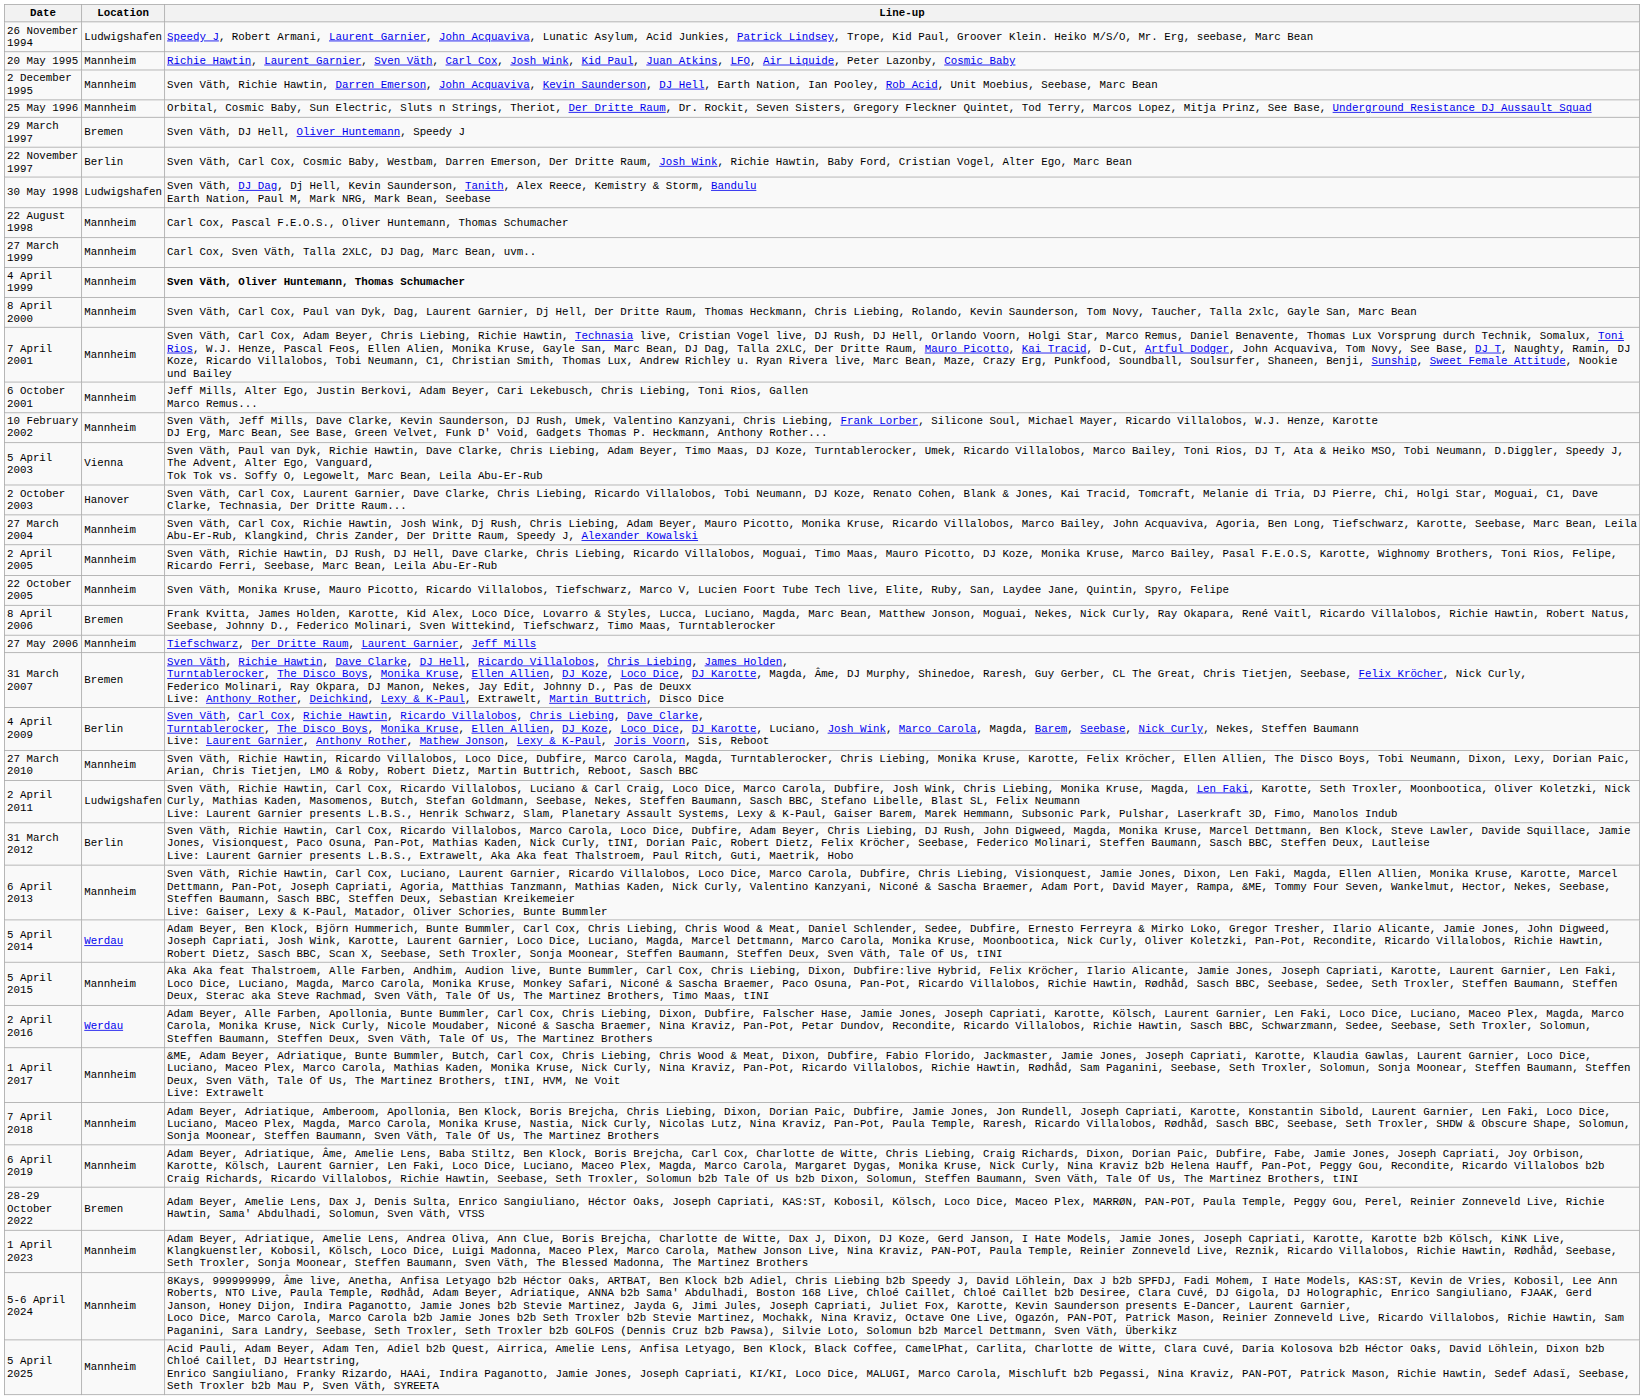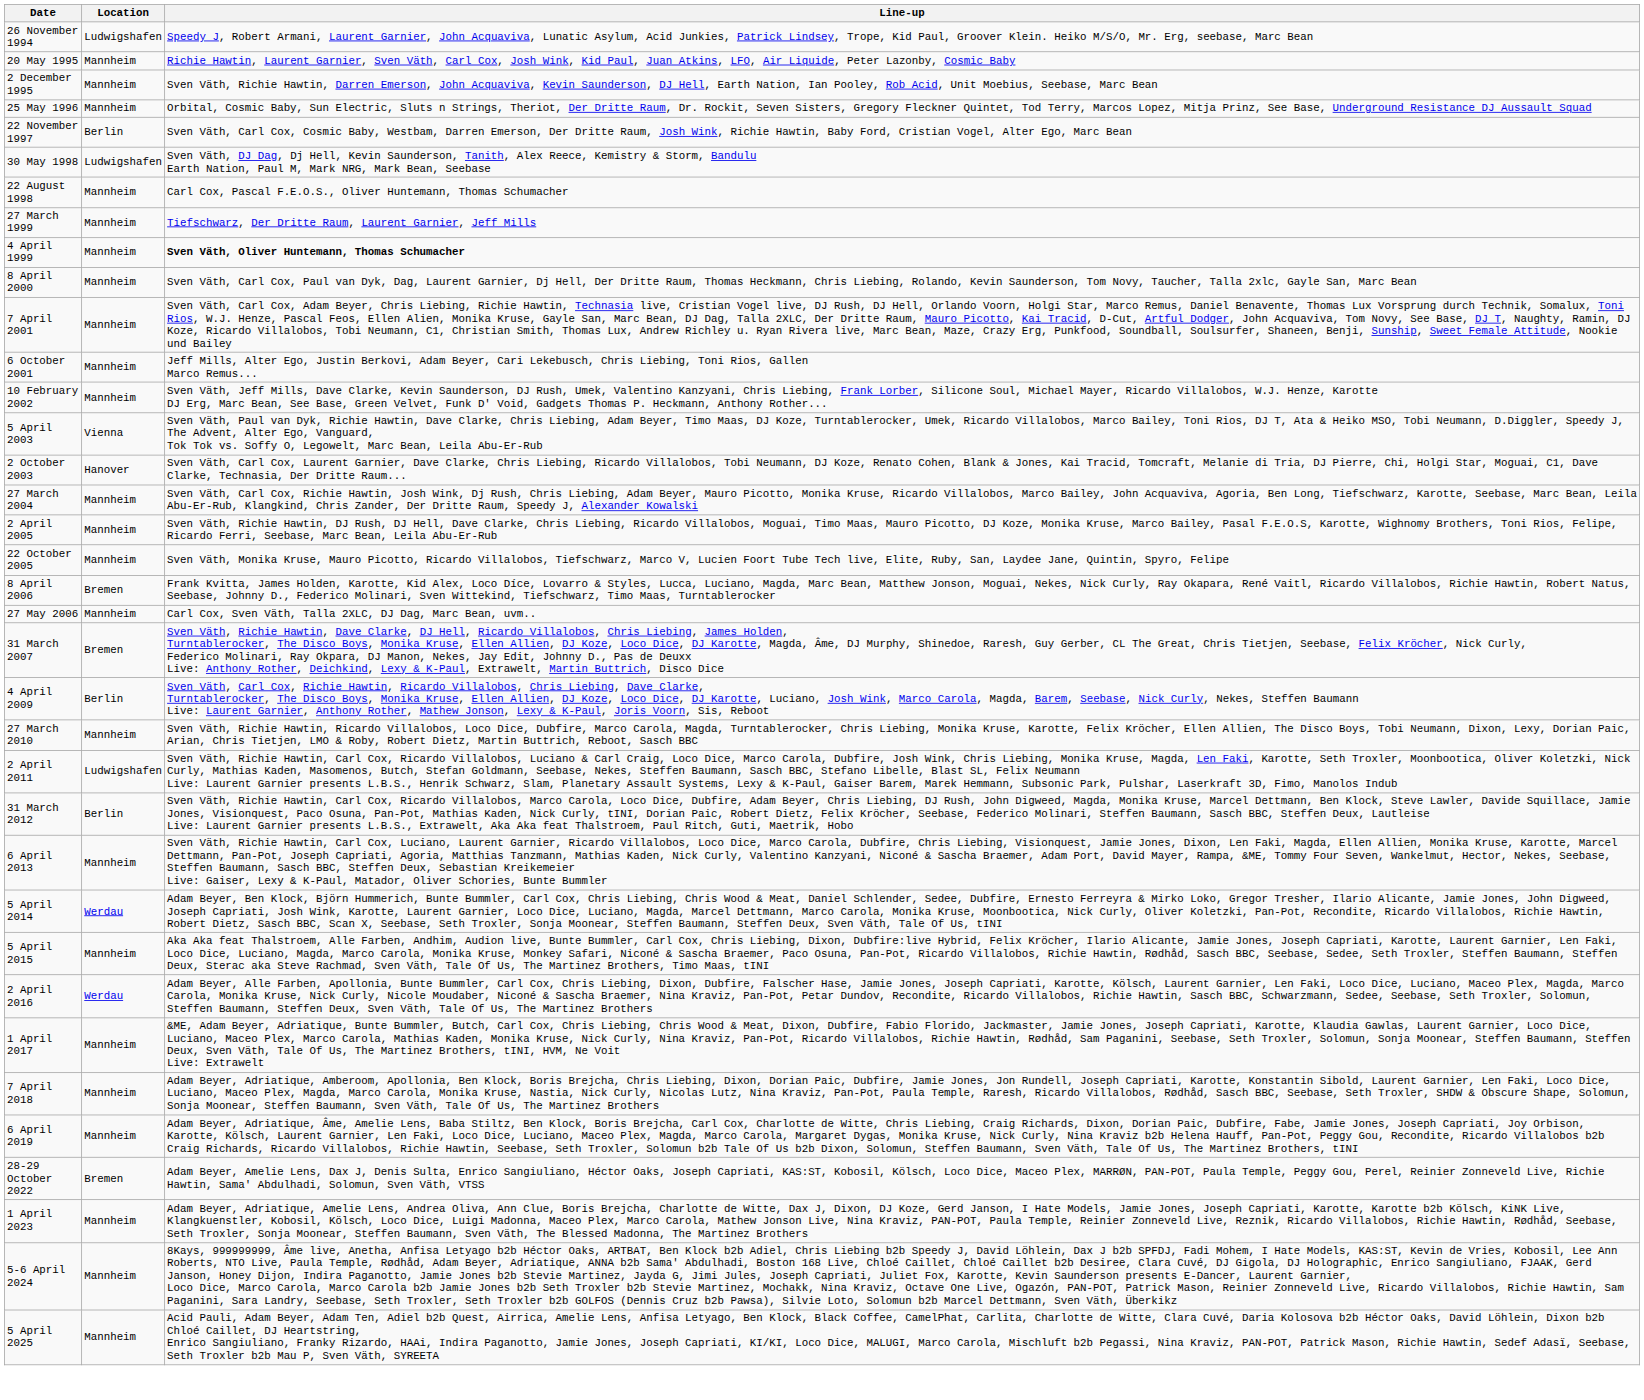- row: (33, 132)
(352, 252) Carl Cox, Sven Väth, Talla 2XLC, DJ Dag, Marc Bean, uvm.. -> (352, 222) Tiefschwarz, Der Dritte Raum, Laurent Garnier, Jeff Mills
(352, 644) Tiefschwarz, Der Dritte Raum, Laurent Garnier, Jeff Mills -> (352, 614) Carl Cox, Sven Väth, Talla 2XLC, DJ Dag, Marc Bean, uvm..
